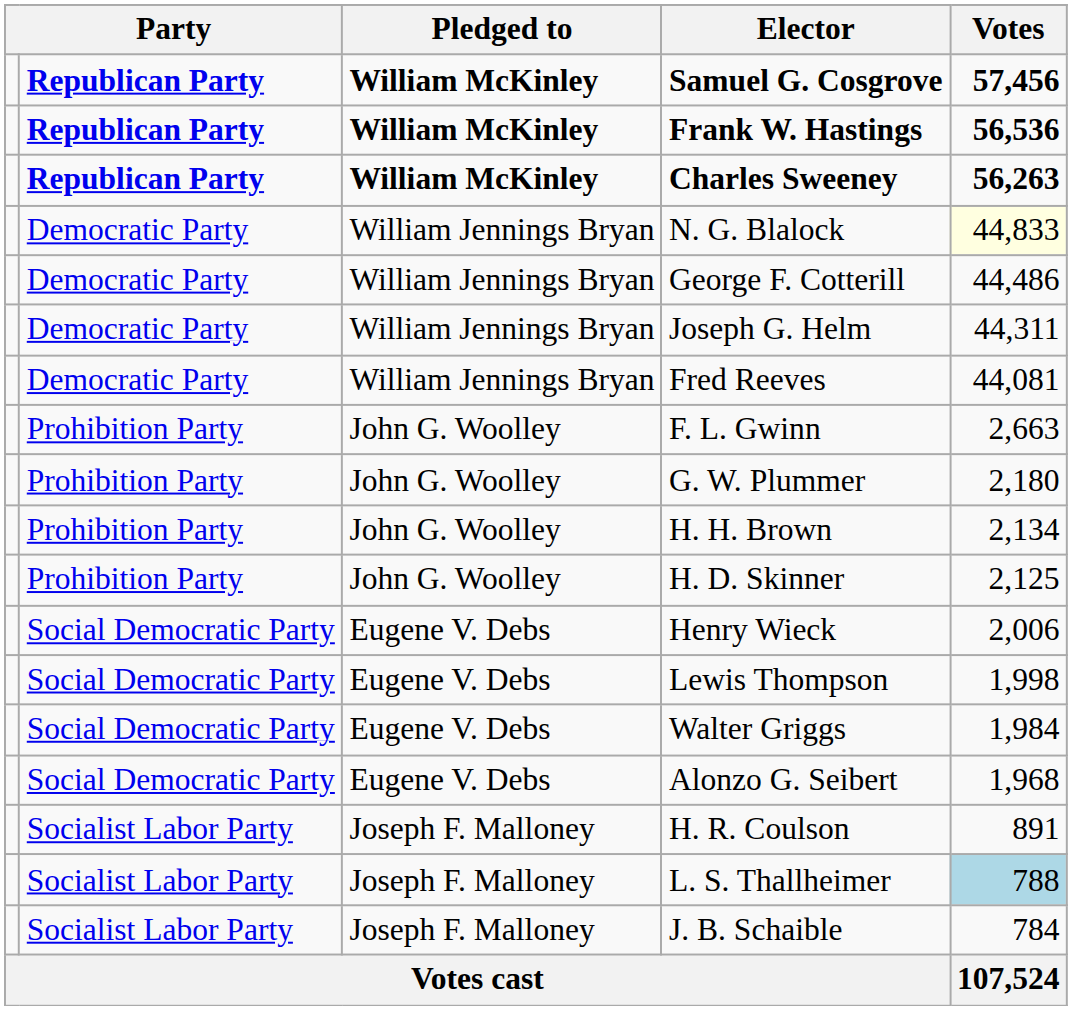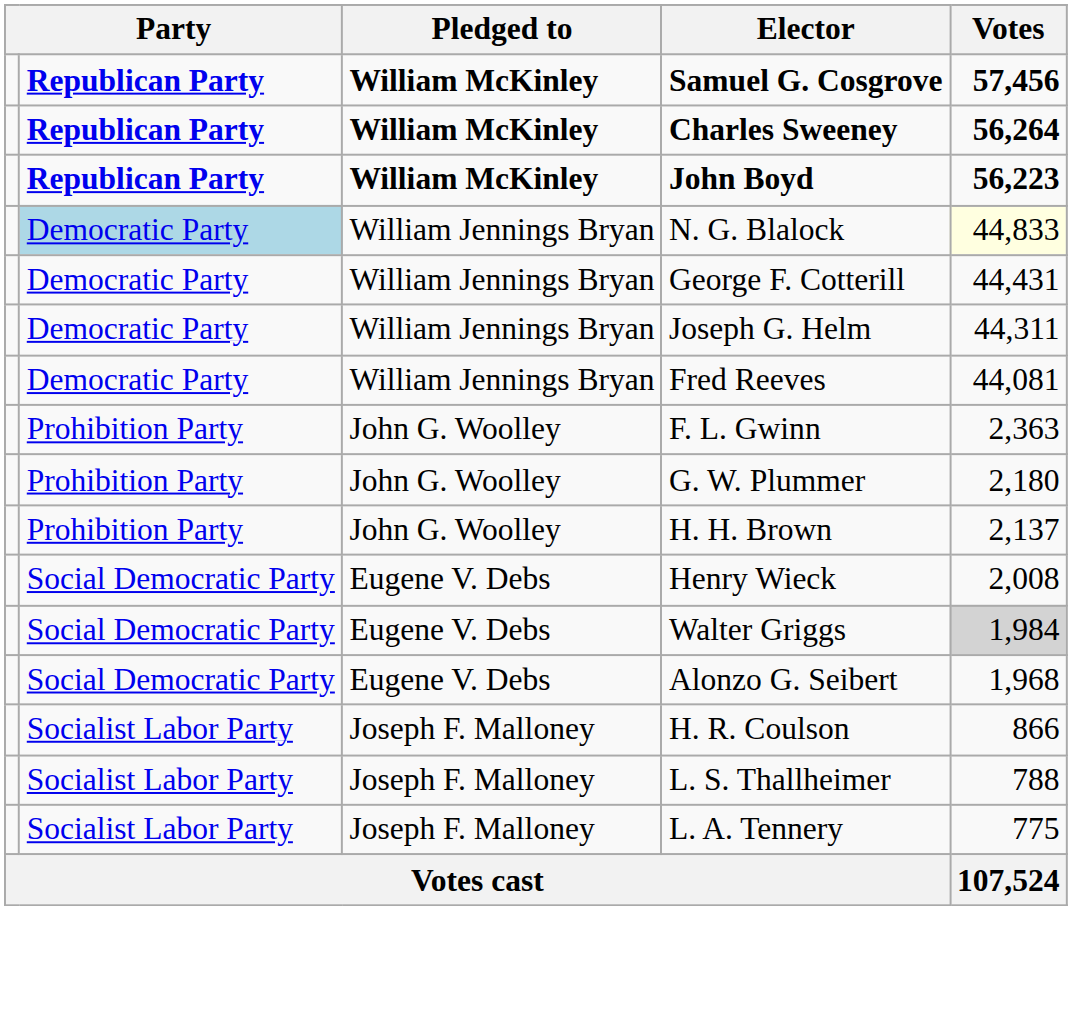- row: (796, 129)
(1016, 179) 56,263 -> (1016, 129) 56,264
+ row: (741, 179)
(137, 229) no background -> (137, 229) lightblue background
(1016, 279) 44,486 -> (1016, 279) 44,431
(1024, 429) 2,663 -> (1024, 429) 2,363
(1024, 529) 2,134 -> (1024, 529) 2,137
- row: (757, 579)
(1024, 629) 2,006 -> (1024, 579) 2,008
- row: (779, 679)
(1024, 729) no background -> (1024, 629) lightgrey background
(1036, 829) 891 -> (1036, 729) 866
(1036, 879) lightblue background -> (1036, 779) no background
- row: (756, 929)
+ row: (756, 829)
